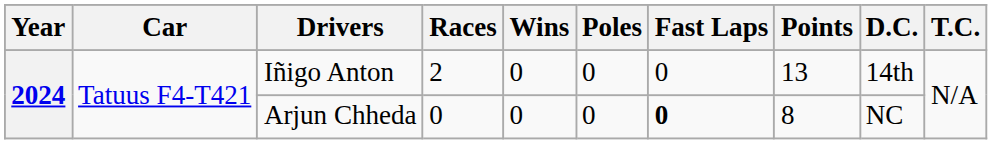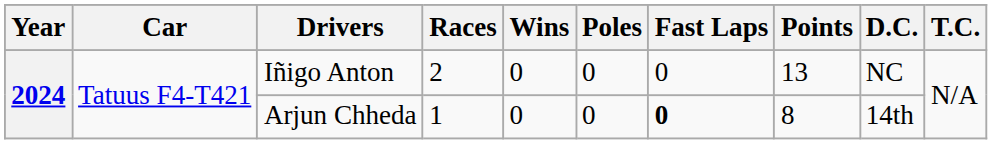(890, 71) 14th -> (885, 71) NC
(436, 116) 0 -> (436, 116) 1
(885, 116) NC -> (890, 116) 14th
